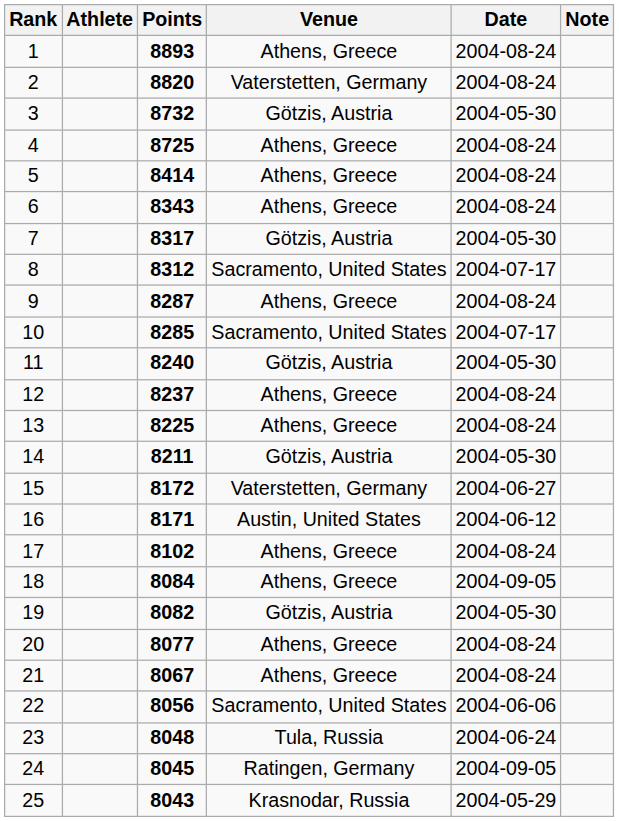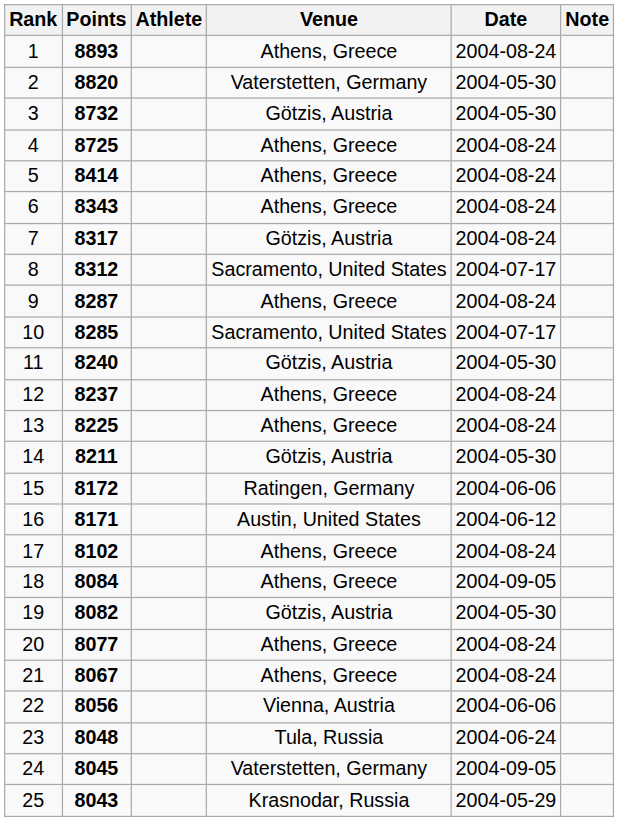columns swapped: (172, 20) <-> (100, 20)
(506, 82) 2004-08-24 -> (506, 82) 2004-05-30
(506, 238) 2004-05-30 -> (506, 238) 2004-08-24
(329, 488) Vaterstetten, Germany -> (329, 488) Ratingen, Germany
(506, 488) 2004-06-27 -> (506, 488) 2004-06-06
(329, 706) Sacramento, United States -> (329, 706) Vienna, Austria
(329, 769) Ratingen, Germany -> (329, 769) Vaterstetten, Germany
